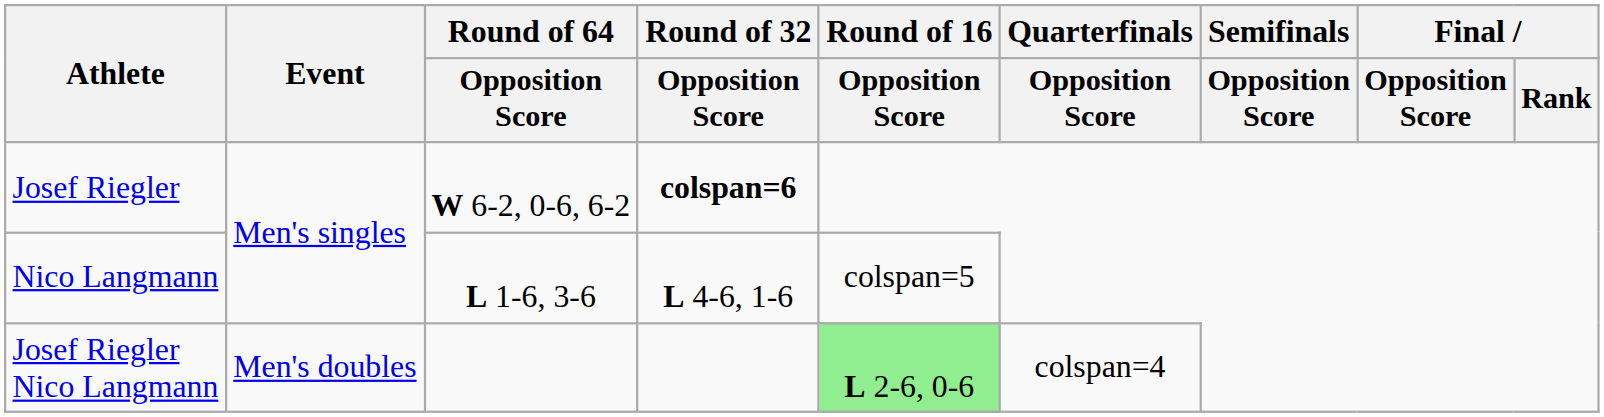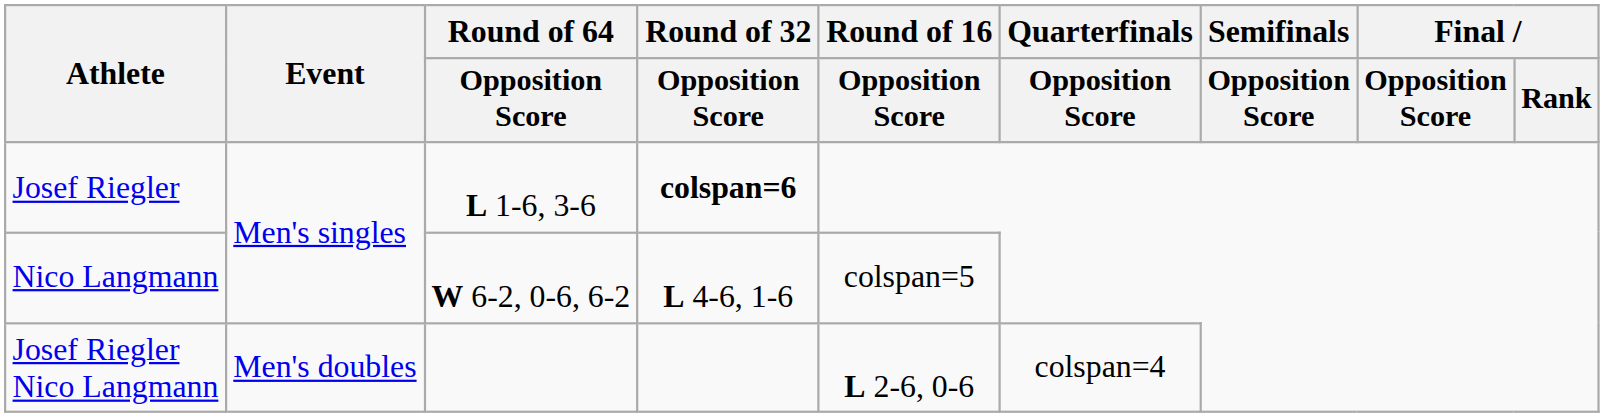(531, 206) W 6-2, 0-6, 6-2 -> (531, 206) L 1-6, 3-6
(531, 296) L 1-6, 3-6 -> (531, 296) W 6-2, 0-6, 6-2
(909, 386) lightgreen background -> (909, 386) no background
